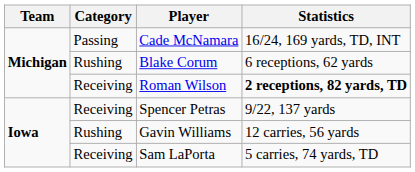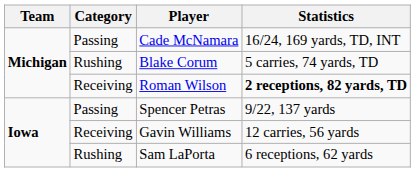(309, 62) 6 receptions, 62 yards -> (312, 62) 5 carries, 74 yards, TD
(103, 108) Receiving -> (96, 108) Passing
(98, 132) Rushing -> (103, 132) Receiving
(103, 155) Receiving -> (98, 155) Rushing
(312, 155) 5 carries, 74 yards, TD -> (309, 155) 6 receptions, 62 yards
